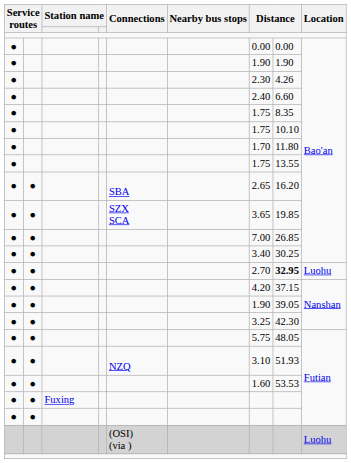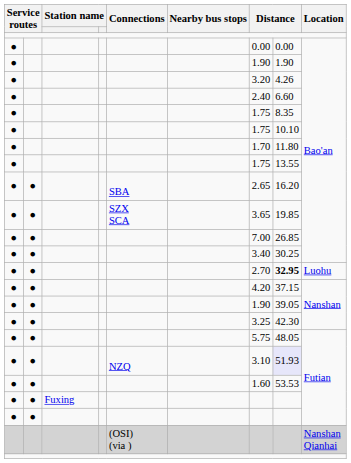(261, 79) 2.30 -> (261, 79) 3.20
(287, 360) no background -> (287, 360) lavender background
(318, 439) Luohu -> (322, 439) Nanshan Qianhai
